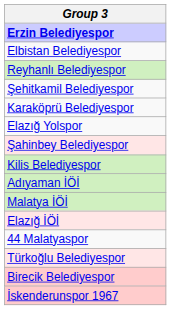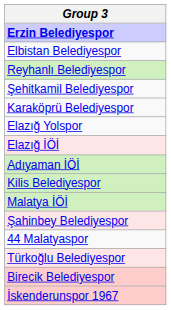(68, 145) Şahinbey Belediyespor -> (33, 145) Elazığ İÖİ
(54, 164) Kilis Belediyespor -> (43, 164) Adıyaman İÖİ
(43, 183) Adıyaman İÖİ -> (54, 183) Kilis Belediyespor
(33, 220) Elazığ İÖİ -> (68, 220) Şahinbey Belediyespor
